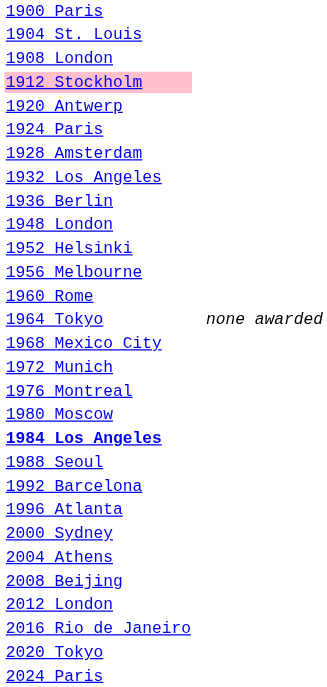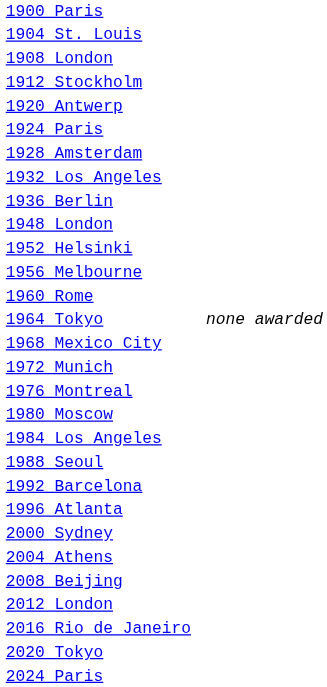(74, 82) pink background -> (74, 82) no background
(84, 439) bold -> (84, 439) normal
